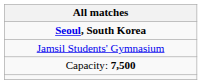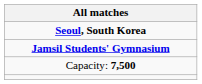(101, 48) normal -> (101, 48) bold
